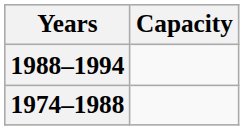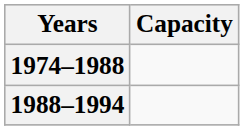rows swapped: (67, 104) <-> (67, 64)
